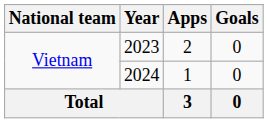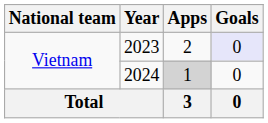(237, 46) no background -> (237, 46) lavender background
(187, 74) no background -> (187, 74) lightgrey background
